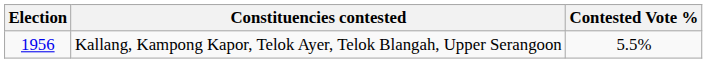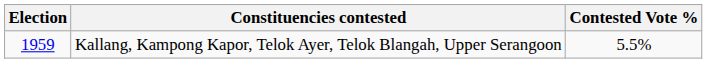(38, 44) 1956 -> (38, 44) 1959
